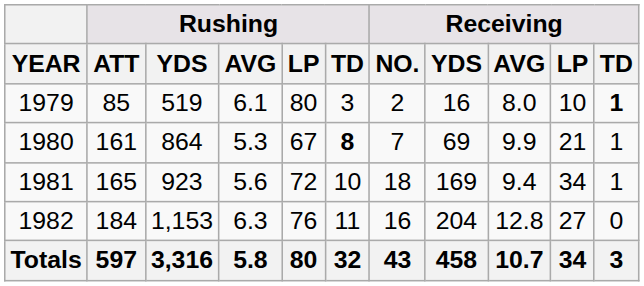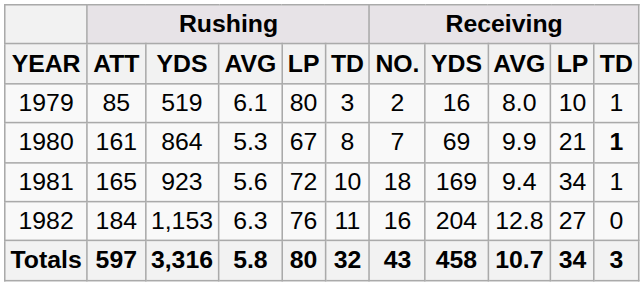(616, 102) bold -> (616, 102) normal
(347, 142) bold -> (347, 142) normal
(616, 142) normal -> (616, 142) bold
